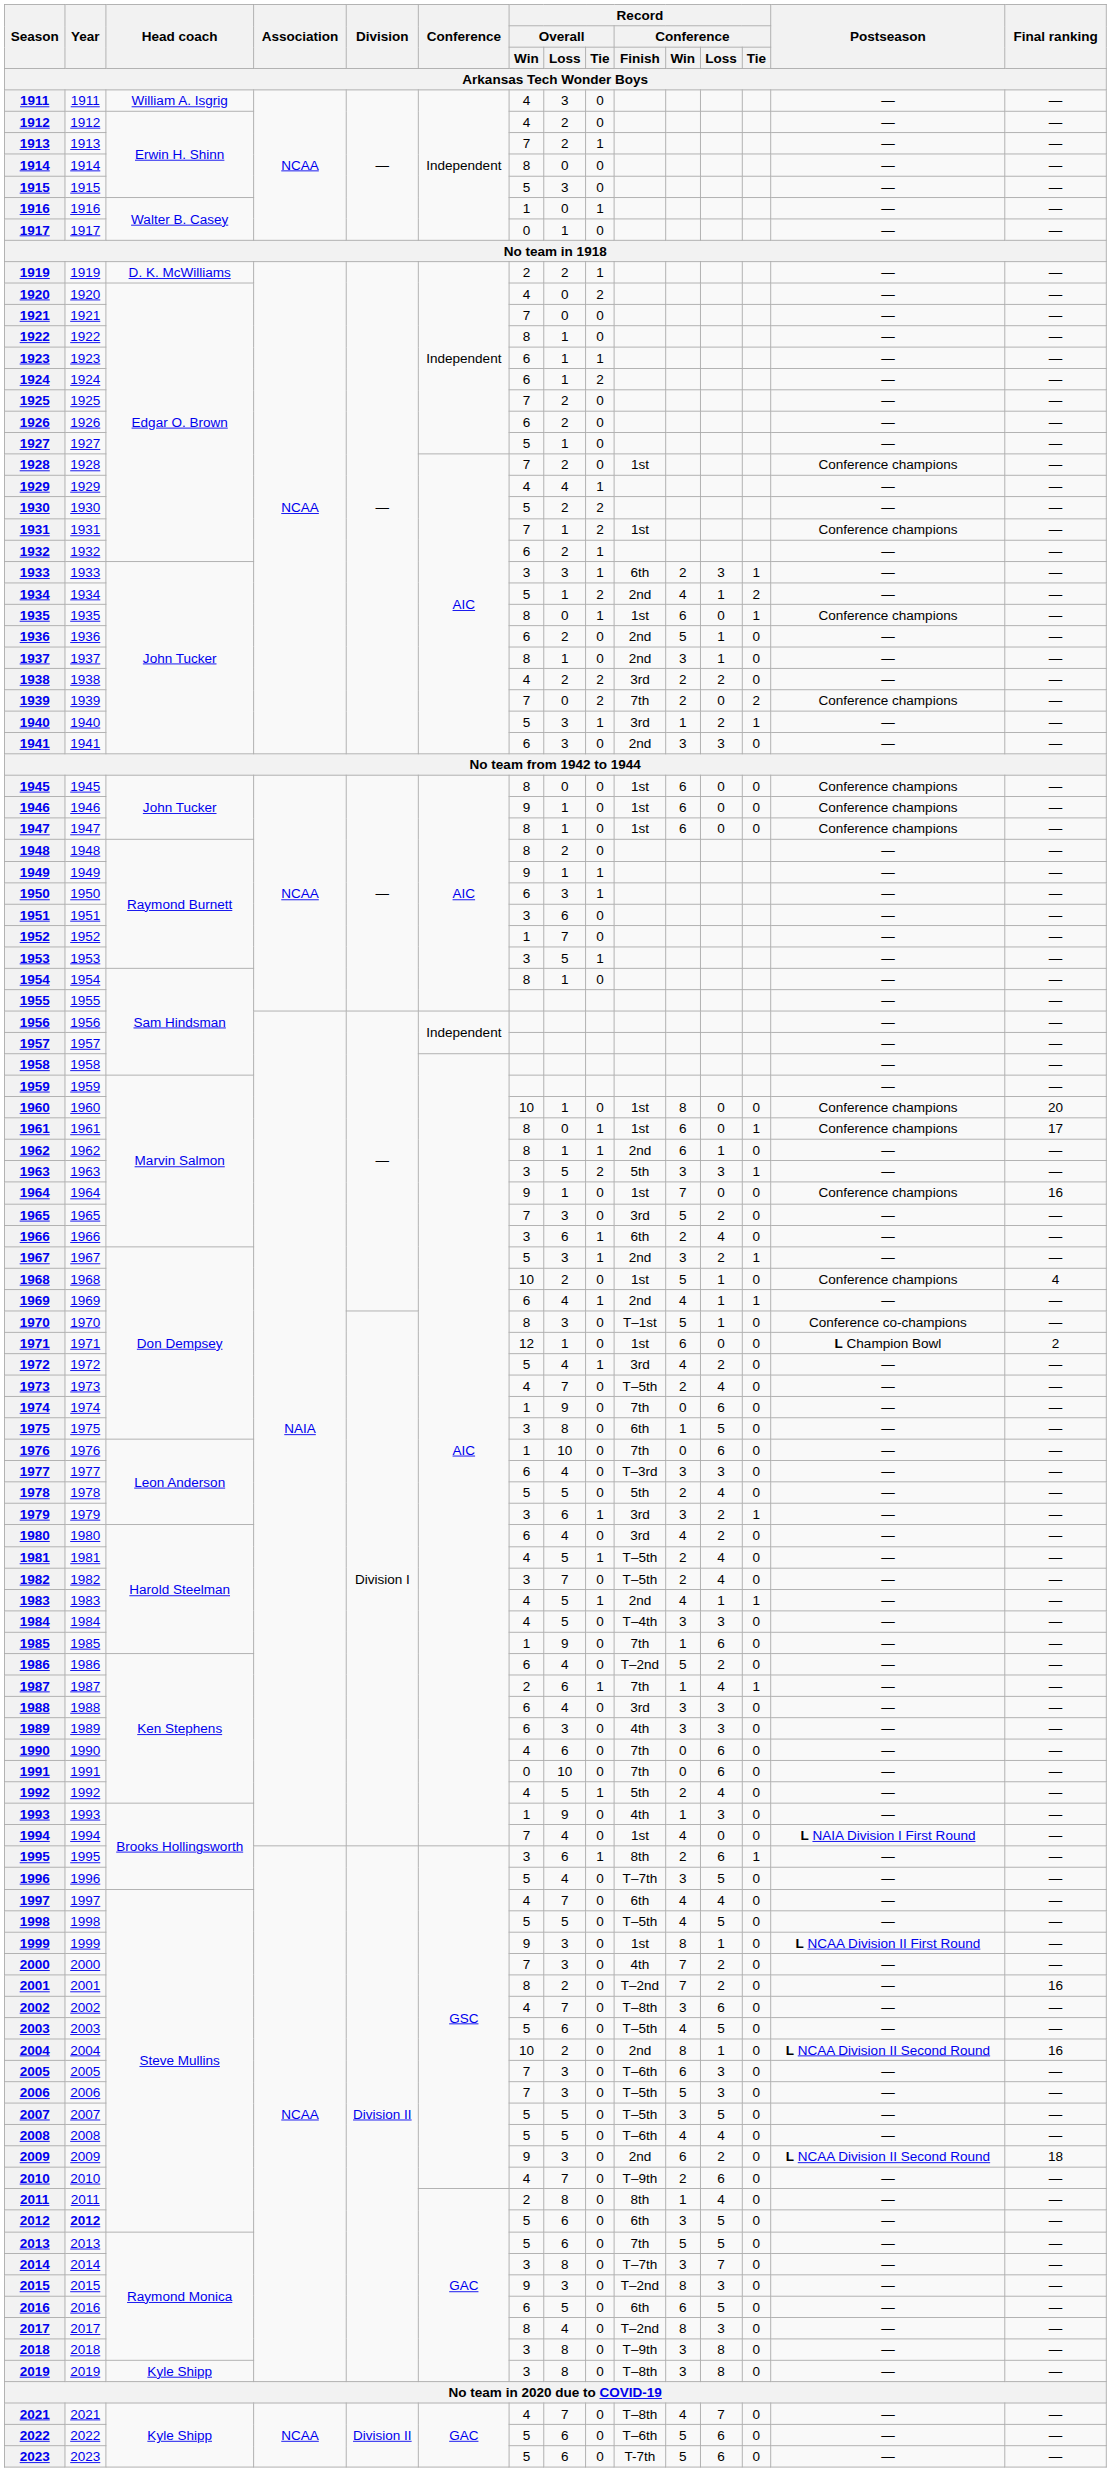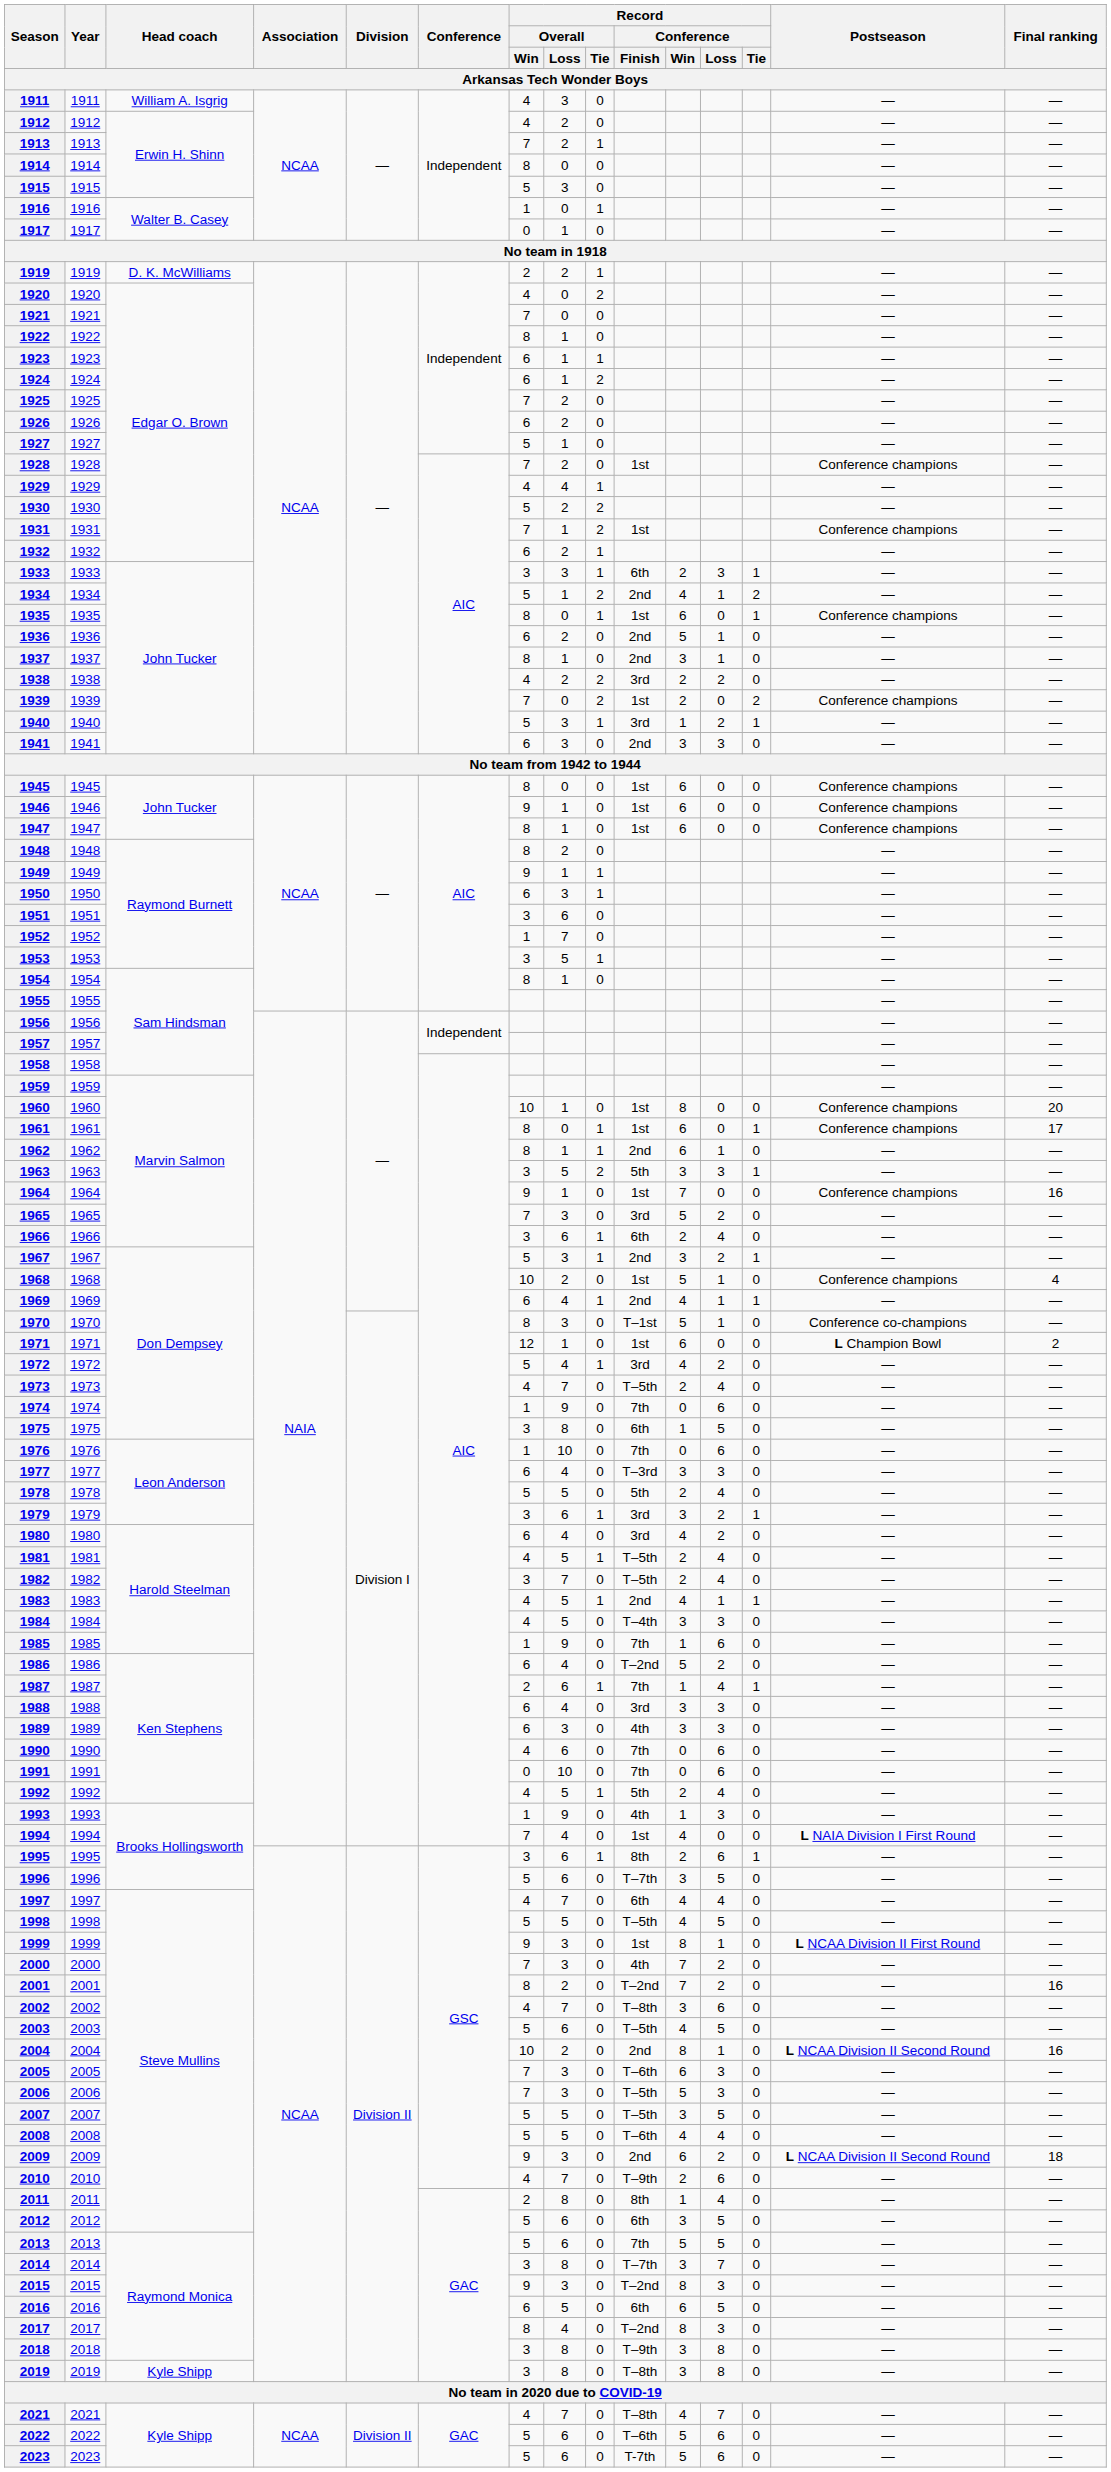(640, 701) 7th -> (640, 701) 1st
(565, 1878) 4 -> (565, 1878) 6
(85, 2221) bold -> (85, 2221) normal
